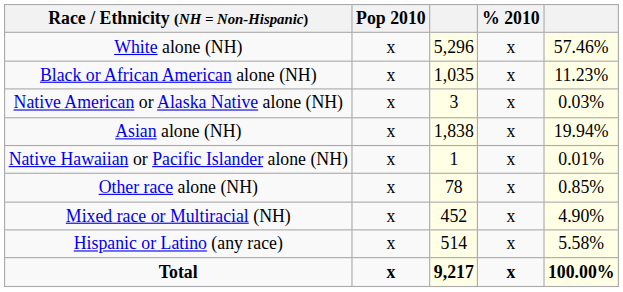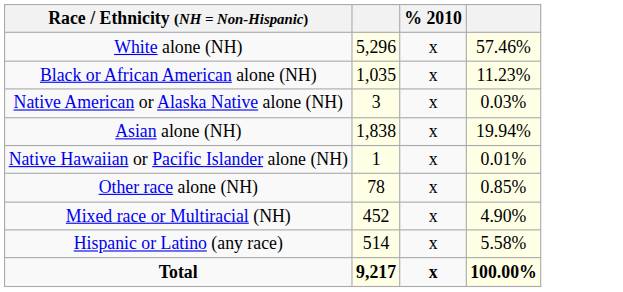- column: (391, 18)
